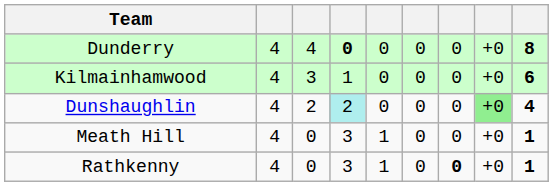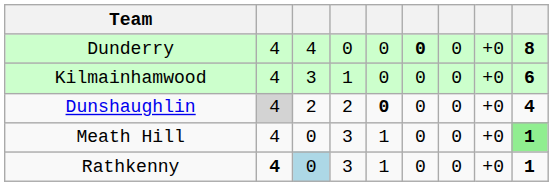(348, 49) bold -> (348, 49) normal
(420, 49) normal -> (420, 49) bold
(275, 108) no background -> (275, 108) lightgrey background
(348, 108) paleturquoise background -> (348, 108) no background
(384, 108) normal -> (384, 108) bold
(493, 108) lightgreen background -> (493, 108) no background
(530, 137) no background -> (530, 137) lightgreen background
(275, 167) normal -> (275, 167) bold
(311, 167) no background -> (311, 167) lightblue background
(457, 167) bold -> (457, 167) normal
